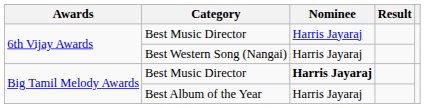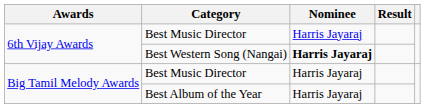(327, 53) normal -> (332, 53) bold
(332, 73) bold -> (327, 73) normal
